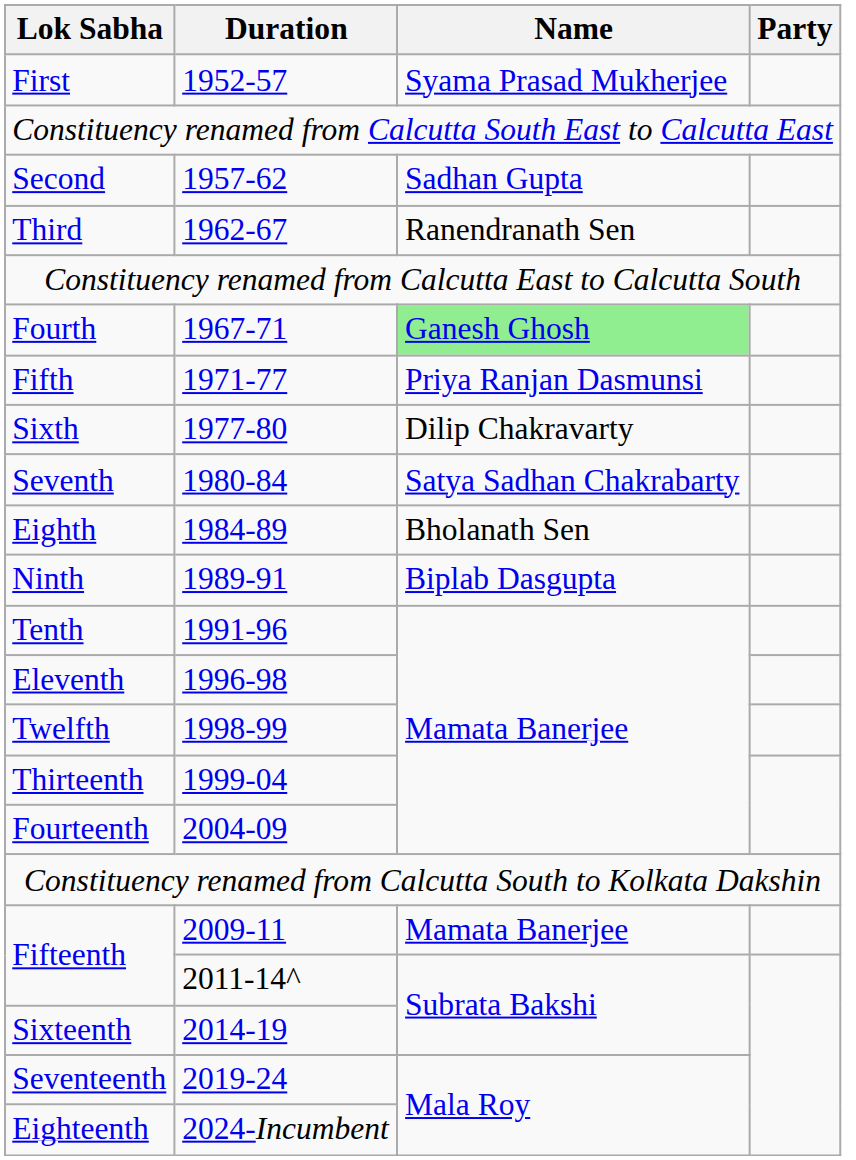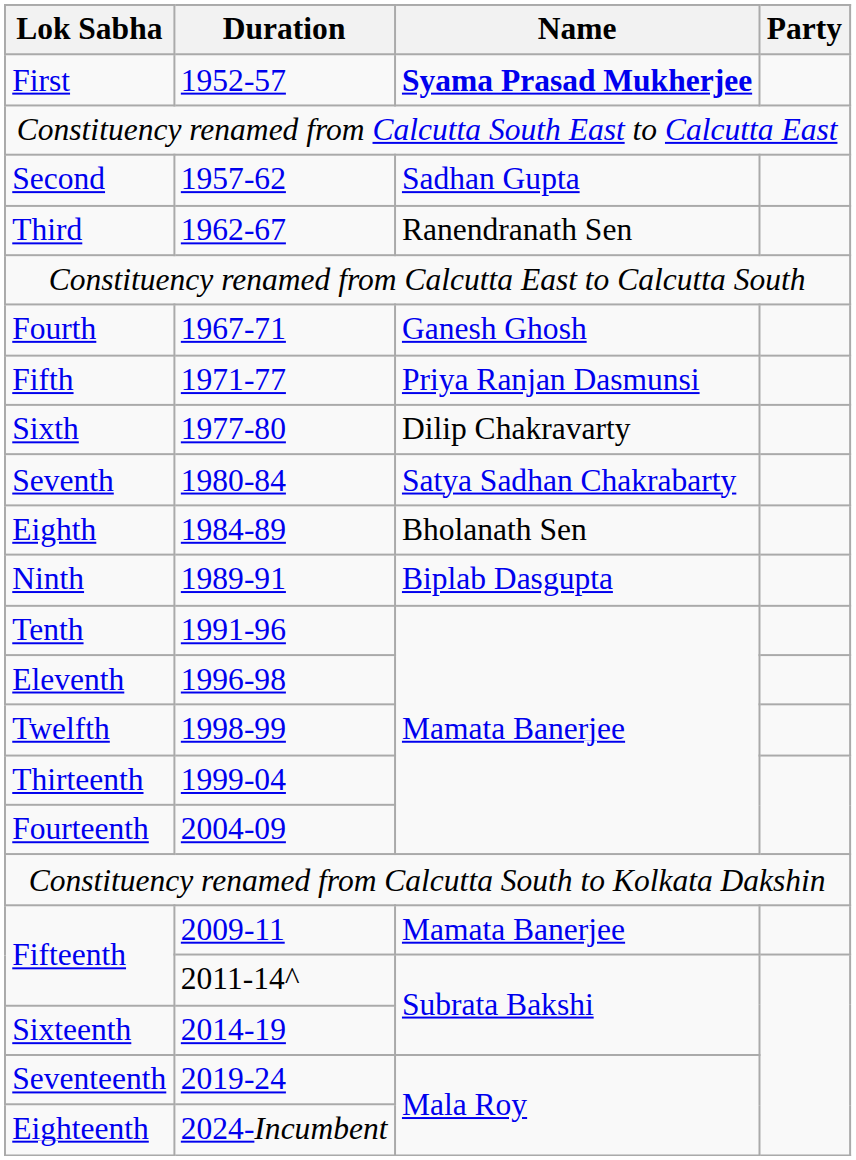(566, 79) normal -> (577, 79) bold
(497, 329) lightgreen background -> (494, 329) no background
